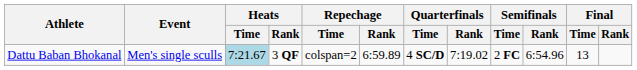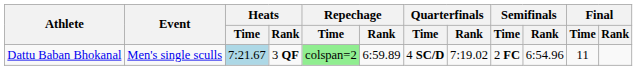(331, 55) no background -> (331, 55) lightgreen background
(583, 55) 13 -> (583, 55) 11
